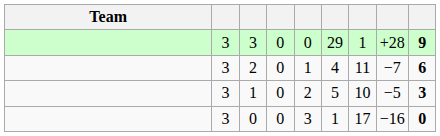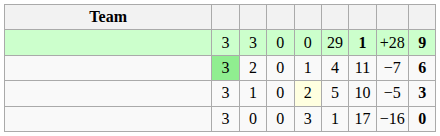(362, 42) normal -> (362, 42) bold
(226, 67) no background -> (226, 67) lightgreen background
(308, 93) no background -> (308, 93) lightyellow background
